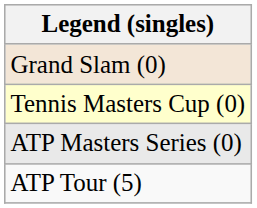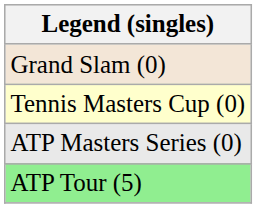(76, 182) no background -> (76, 182) lightgreen background
